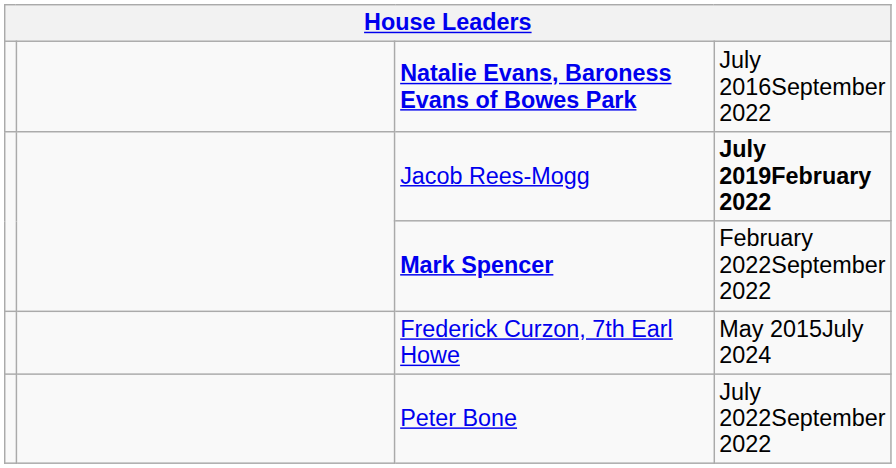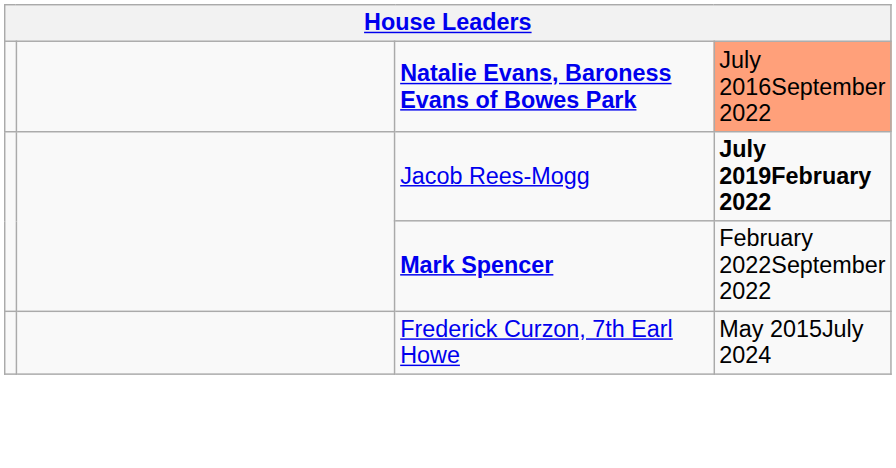(802, 86) no background -> (802, 86) lightsalmon background
- row: (459, 418)
